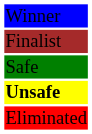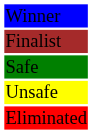(33, 92) bold -> (32, 92) normal
